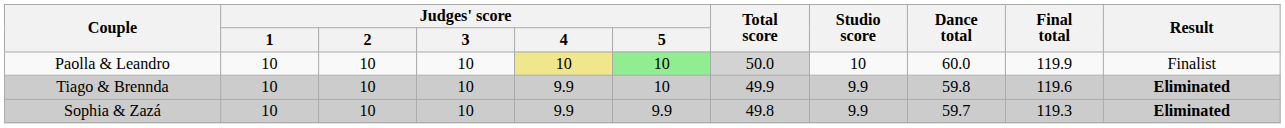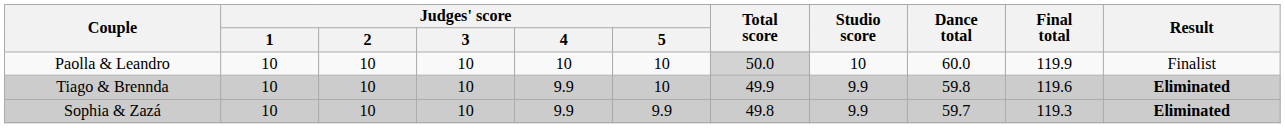(564, 63) khaki background -> (564, 63) no background
(662, 63) lightgreen background -> (662, 63) no background
